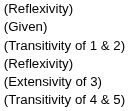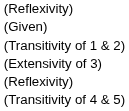(38, 63) (Reflexivity) -> (53, 63) (Extensivity of 3)
(53, 82) (Extensivity of 3) -> (38, 82) (Reflexivity)
